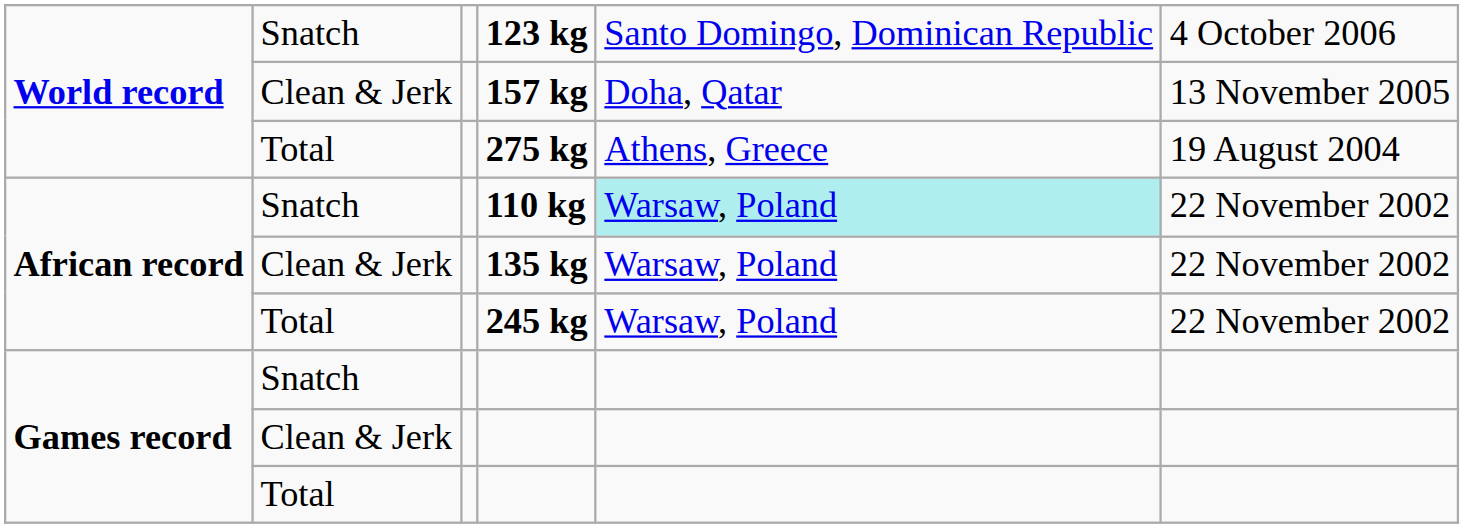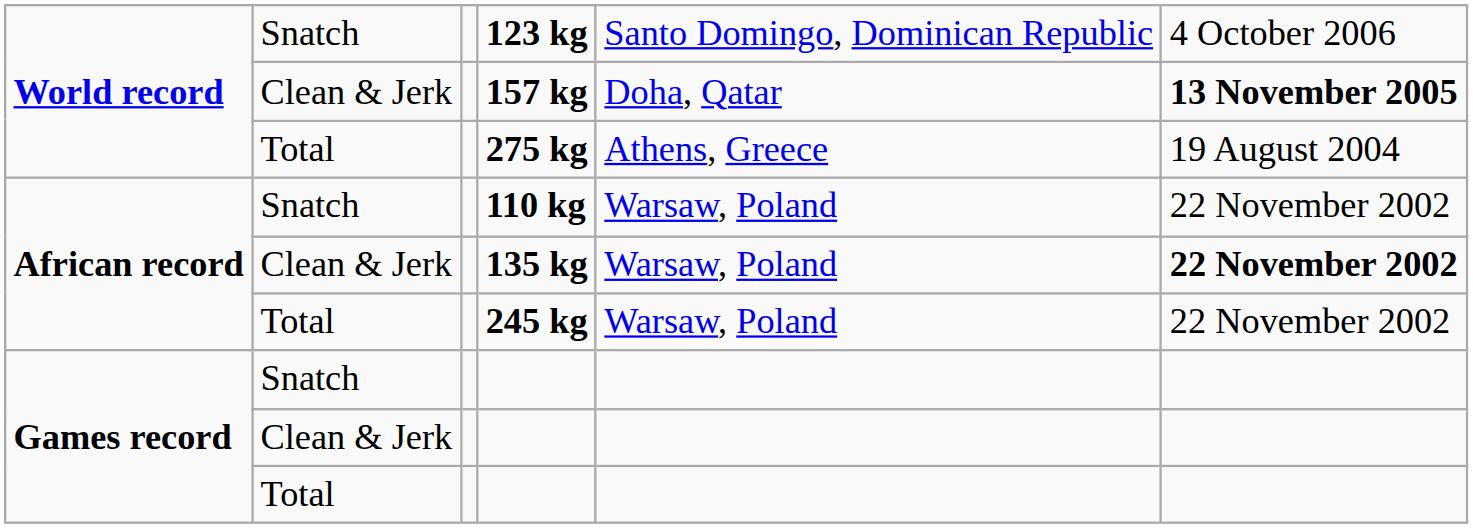(1310, 90) normal -> (1314, 90) bold
(721, 206) paleturquoise background -> (721, 206) no background
(1310, 263) normal -> (1314, 263) bold
